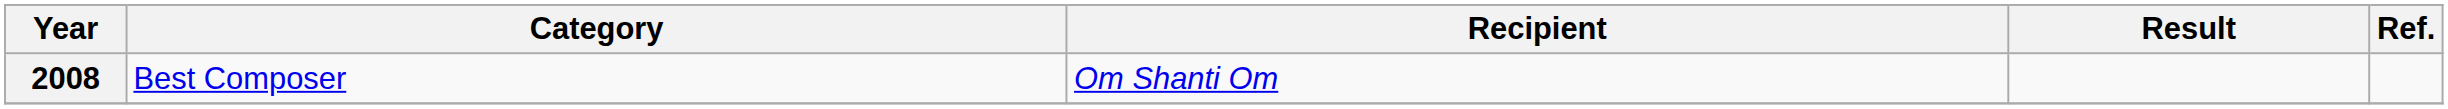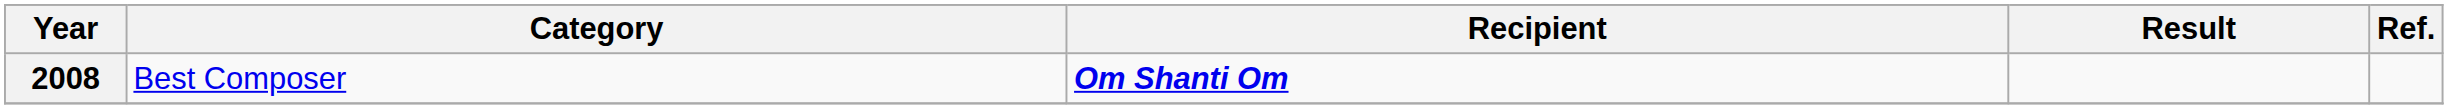(1176, 77) normal -> (1181, 77) bold
